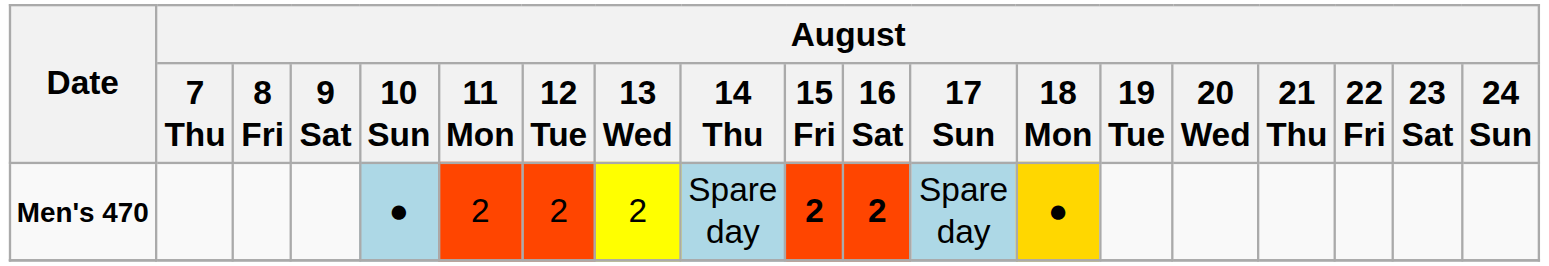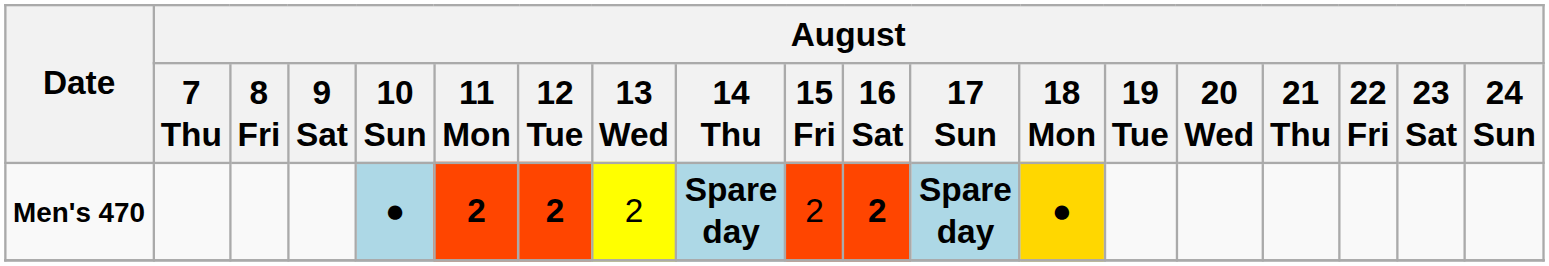(480, 211) normal -> (477, 211) bold
(559, 211) normal -> (555, 211) bold
(733, 211) normal -> (731, 211) bold
(814, 211) bold -> (814, 211) normal
(964, 211) normal -> (965, 211) bold
